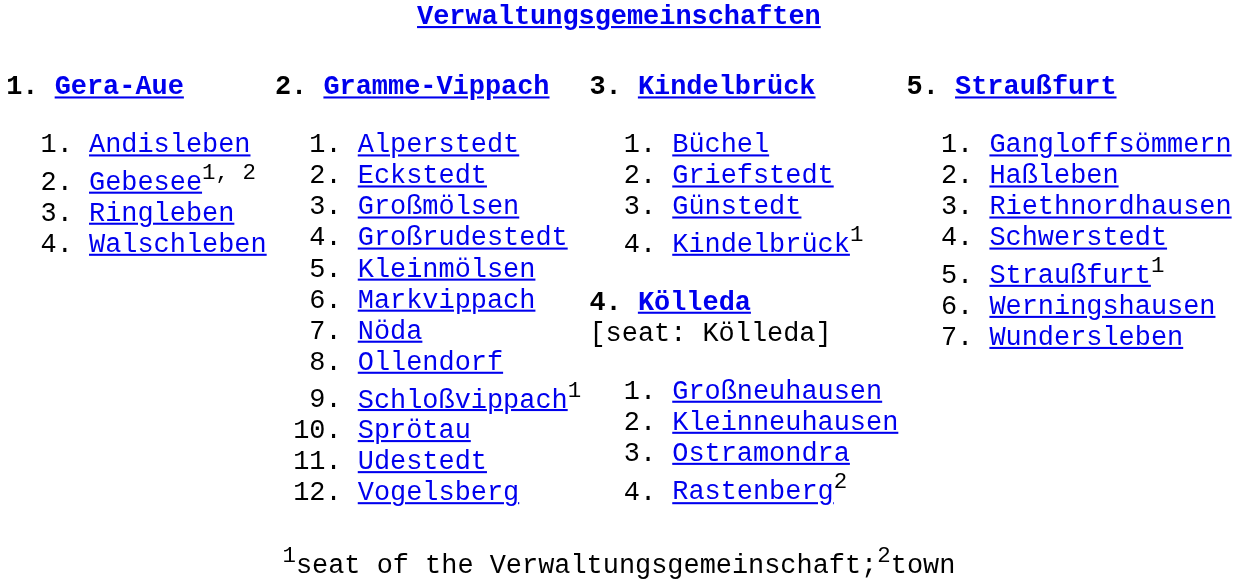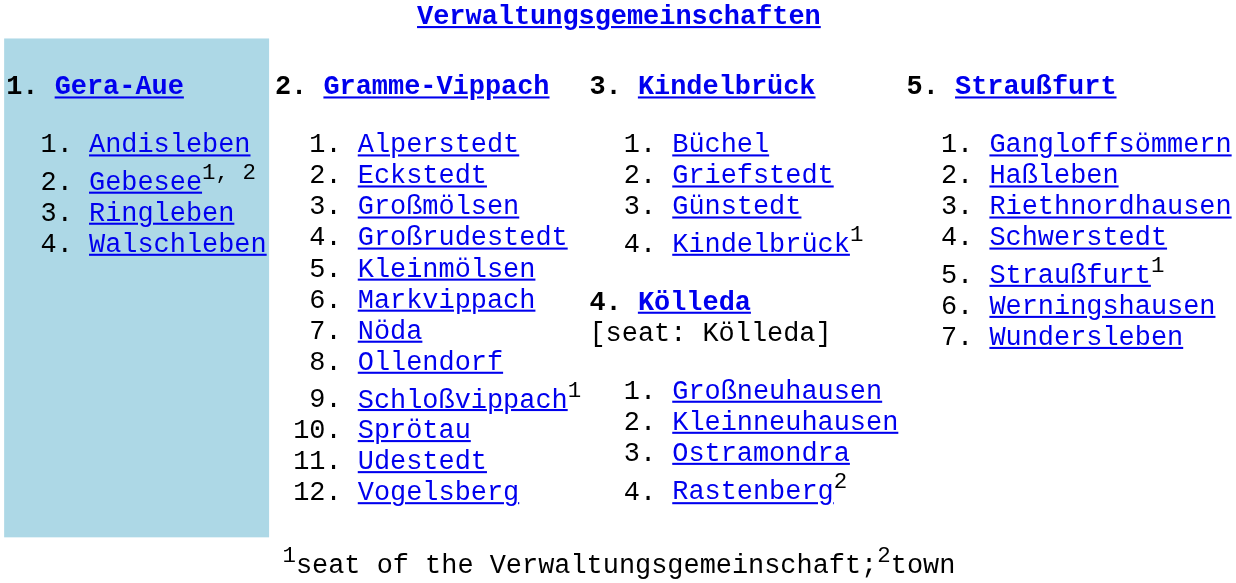(136, 166) no background -> (136, 166) lightblue background
